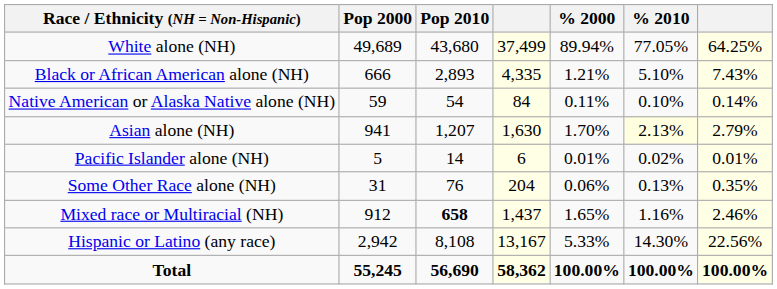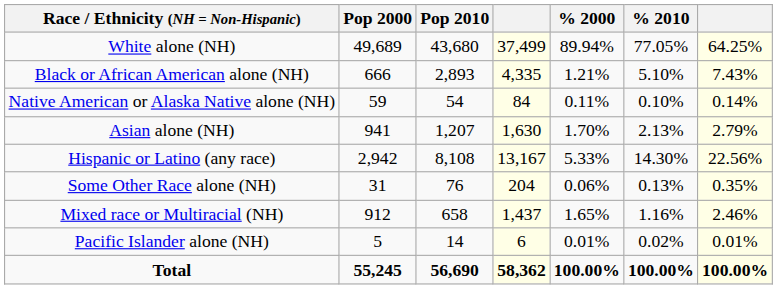(661, 130) lightyellow background -> (661, 130) no background
rows swapped: (172, 158) <-> (172, 241)
(455, 213) bold -> (455, 213) normal
